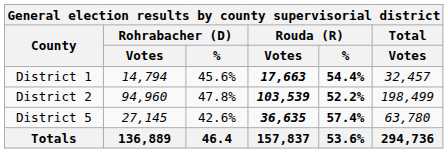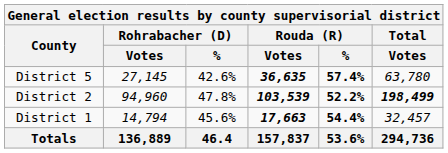rows swapped: (54, 76) <-> (54, 118)
(408, 97) normal -> (408, 97) bold
